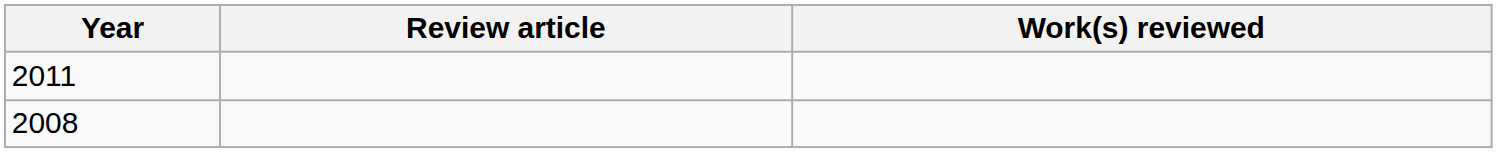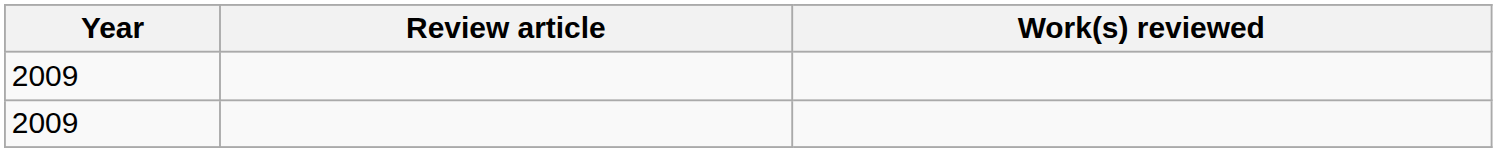(44, 75) 2011 -> (45, 75) 2009
(45, 123) 2008 -> (45, 123) 2009
